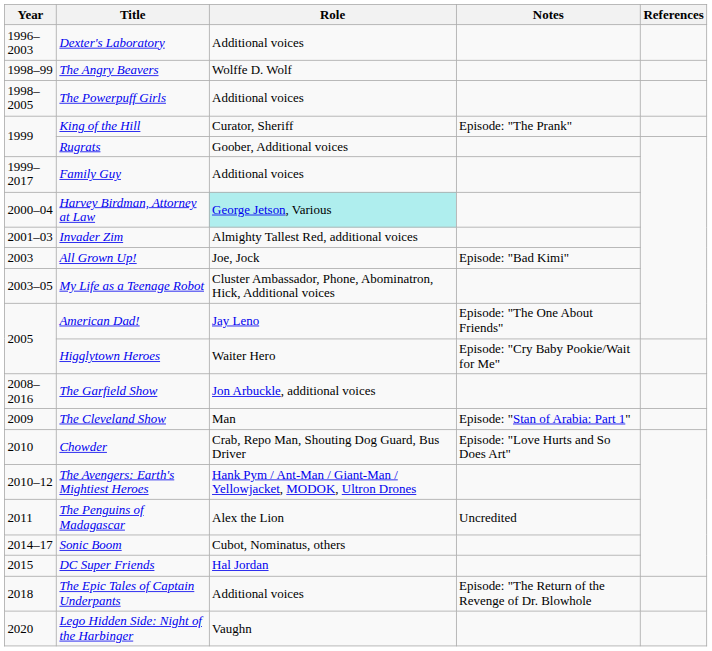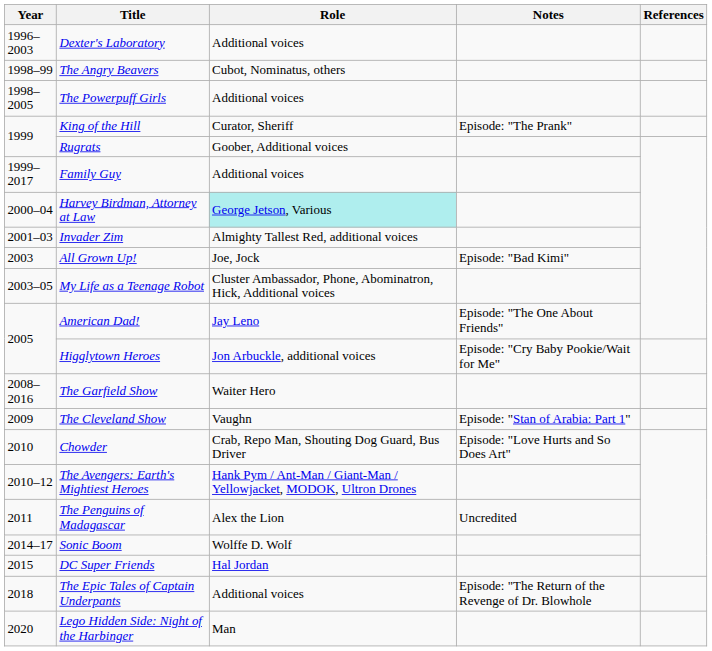(252, 70) Wolffe D. Wolf -> (279, 70) Cubot, Nominatus, others
(244, 356) Waiter Hero -> (294, 356) Jon Arbuckle, additional voices
(294, 391) Jon Arbuckle, additional voices -> (244, 391) Waiter Hero
(224, 419) Man -> (232, 419) Vaughn
(279, 545) Cubot, Nominatus, others -> (252, 545) Wolffe D. Wolf
(232, 628) Vaughn -> (224, 628) Man
